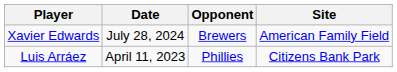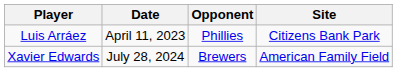rows swapped: (53, 56) <-> (53, 35)
